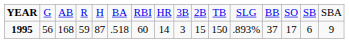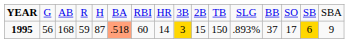(120, 30) no background -> (120, 30) lightsalmon background
(183, 30) no background -> (183, 30) gold background
(309, 30) no background -> (309, 30) gold background
